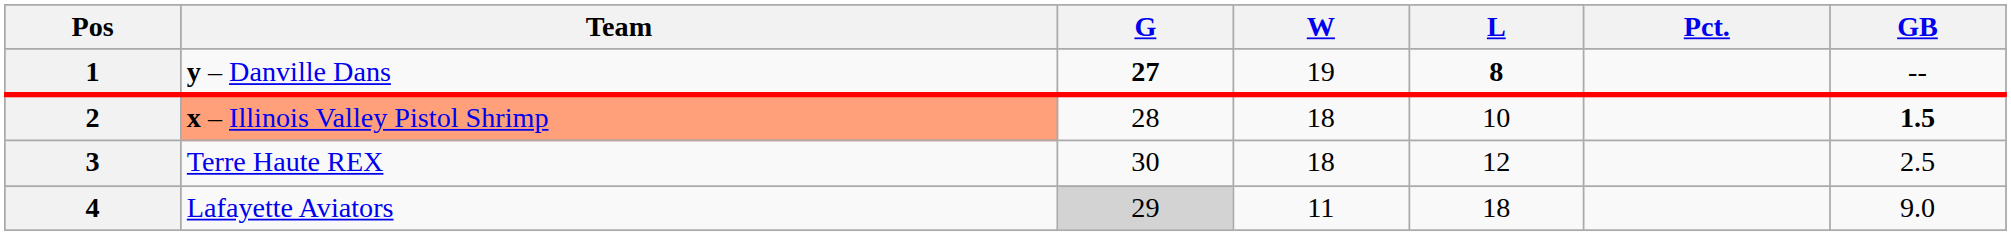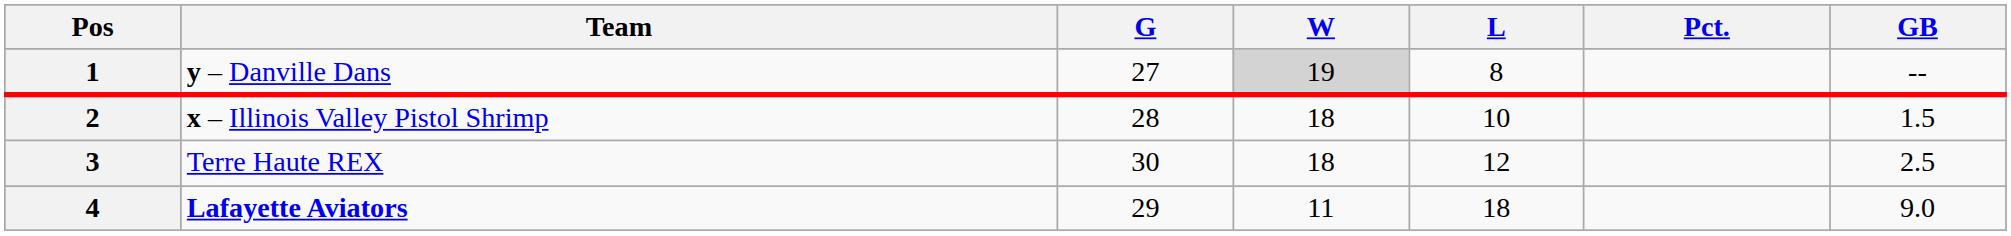(1145, 71) bold -> (1145, 71) normal
(1321, 71) no background -> (1321, 71) lightgrey background
(1496, 71) bold -> (1496, 71) normal
(368, 117) lightsalmon background -> (368, 117) no background
(1917, 117) bold -> (1917, 117) normal
(290, 207) normal -> (297, 207) bold
(1145, 207) lightgrey background -> (1145, 207) no background
